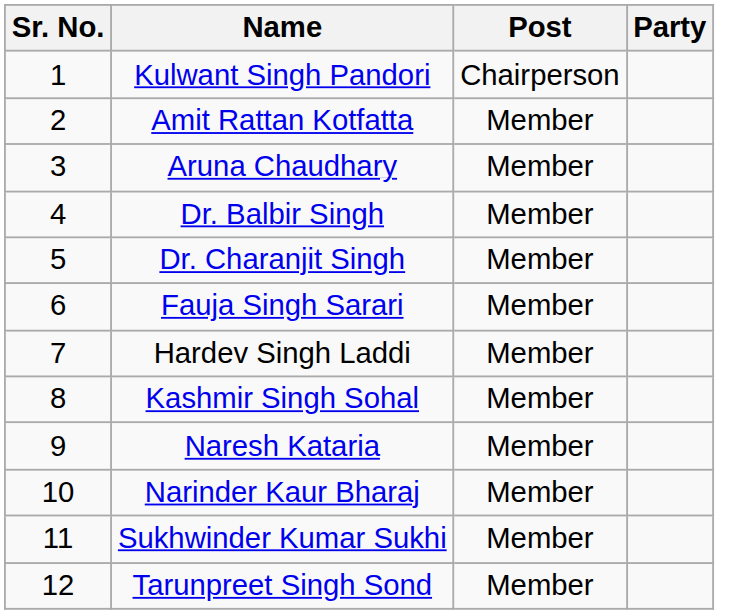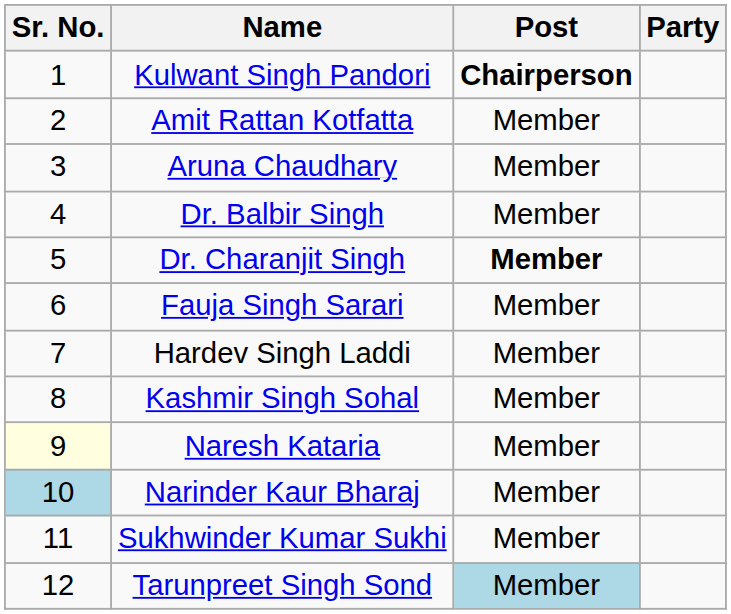(540, 74) normal -> (546, 74) bold
(540, 259) normal -> (546, 259) bold
(58, 445) no background -> (58, 445) lightyellow background
(58, 492) no background -> (58, 492) lightblue background
(540, 584) no background -> (546, 584) lightblue background
